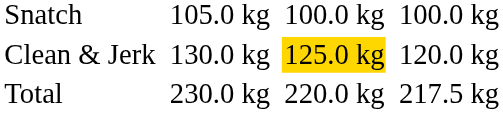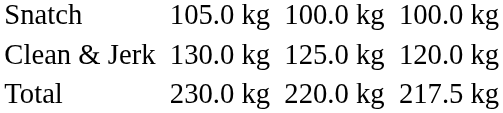(334, 54) gold background -> (334, 54) no background
